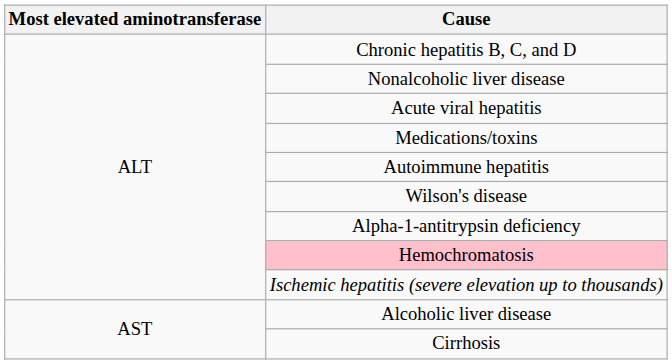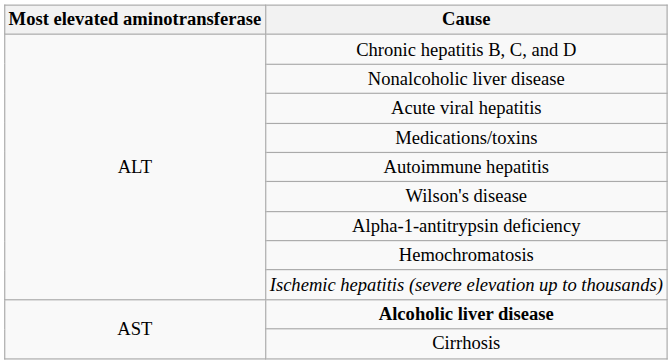(466, 255) pink background -> (466, 255) no background
(466, 314) normal -> (466, 314) bold
